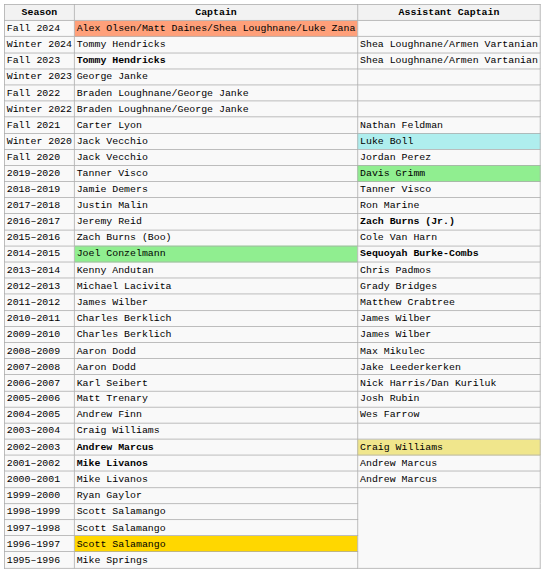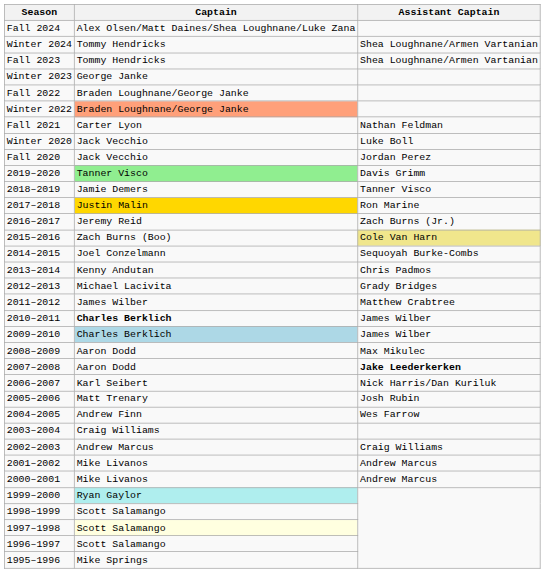(216, 29) lightsalmon background -> (216, 29) no background
(121, 61) bold -> (121, 61) normal
(163, 109) no background -> (163, 109) lightsalmon background
(387, 141) paleturquoise background -> (387, 141) no background
(112, 173) no background -> (112, 173) lightgreen background
(393, 173) lightgreen background -> (393, 173) no background
(112, 206) no background -> (112, 206) gold background
(407, 222) bold -> (407, 222) normal
(399, 238) no background -> (399, 238) khaki background
(121, 254) lightgreen background -> (121, 254) no background
(419, 254) bold -> (419, 254) normal
(124, 318) normal -> (124, 318) bold
(124, 334) no background -> (124, 334) lightblue background
(410, 367) normal -> (410, 367) bold
(115, 447) bold -> (115, 447) normal
(402, 447) khaki background -> (402, 447) no background
(112, 463) bold -> (112, 463) normal
(109, 496) no background -> (109, 496) paleturquoise background
(121, 528) no background -> (121, 528) lightyellow background
(121, 544) gold background -> (121, 544) no background
